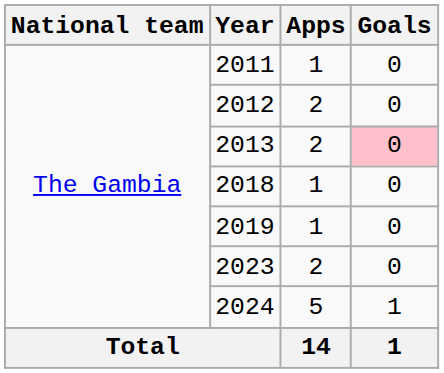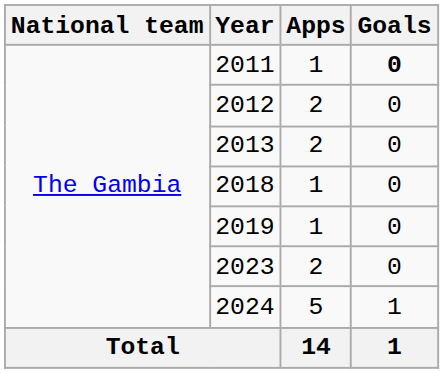(394, 65) normal -> (394, 65) bold
(394, 146) pink background -> (394, 146) no background
